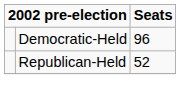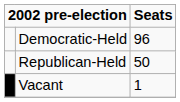(142, 62) 52 -> (142, 62) 50
+ row: (41, 85)
